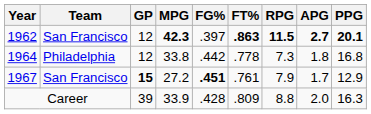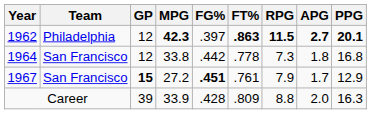(85, 36) San Francisco -> (79, 36) Philadelphia
(79, 57) Philadelphia -> (85, 57) San Francisco
